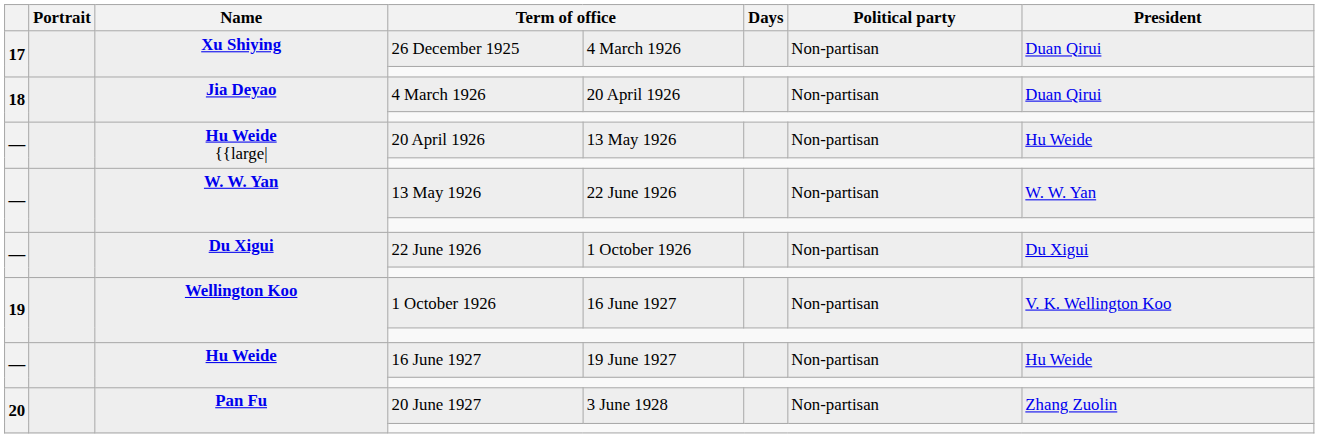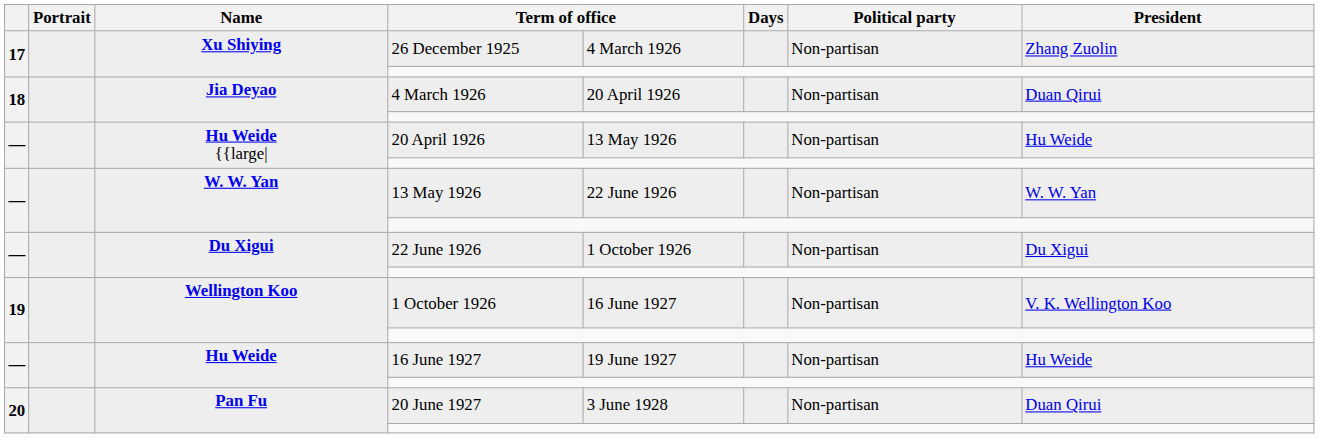(1063, 48) Duan Qirui -> (1071, 48) Zhang Zuolin
(1071, 405) Zhang Zuolin -> (1063, 405) Duan Qirui
